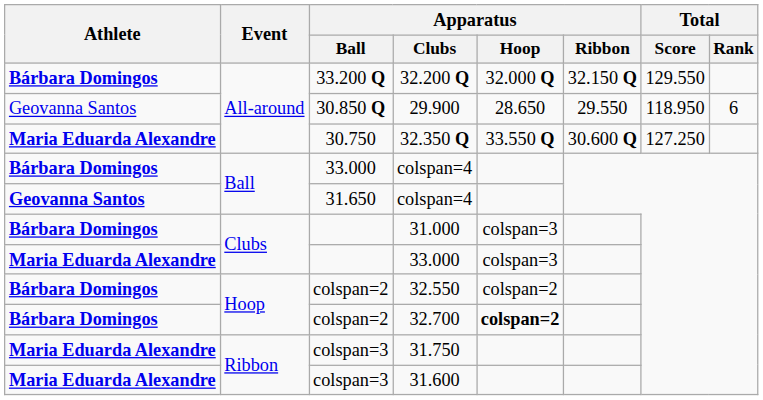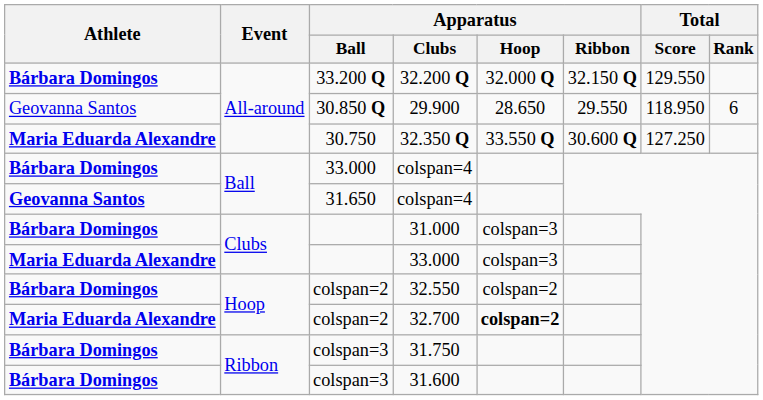(83, 319) Bárbara Domingos -> (112, 319) Maria Eduarda Alexandre
(112, 350) Maria Eduarda Alexandre -> (83, 350) Bárbara Domingos
(112, 380) Maria Eduarda Alexandre -> (83, 380) Bárbara Domingos
